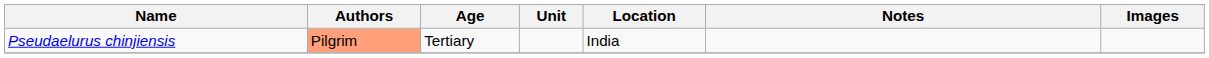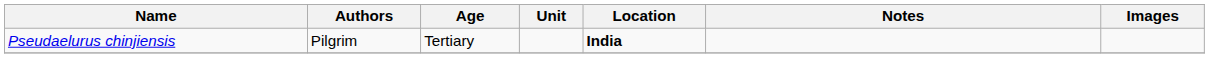(334, 40) lightsalmon background -> (334, 40) no background
(603, 40) normal -> (604, 40) bold
